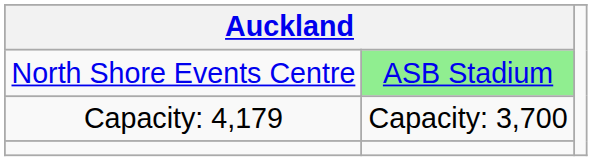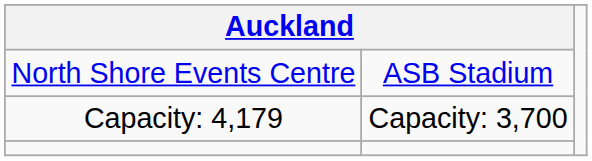(468, 72) lightgreen background -> (468, 72) no background
